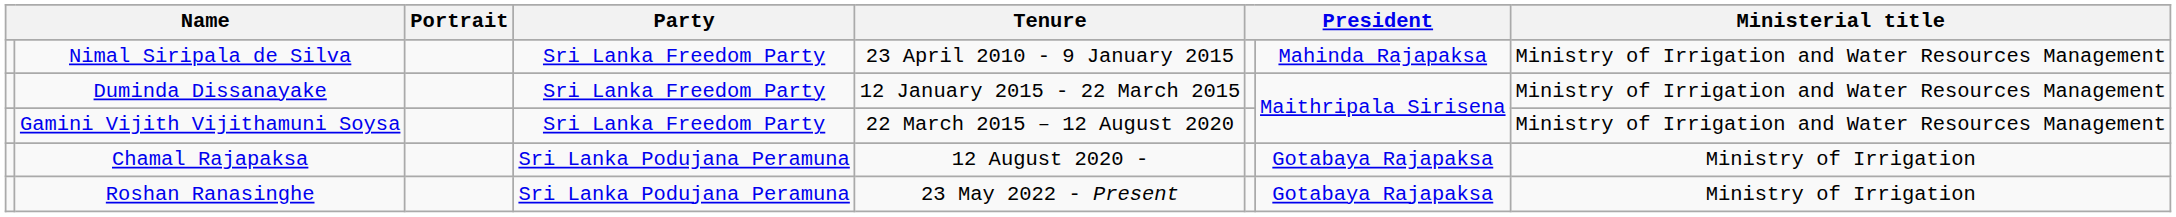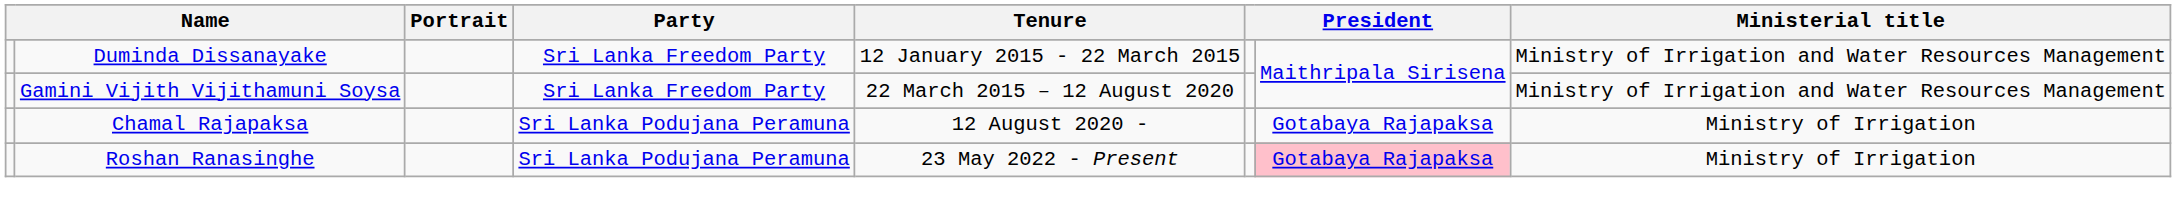- row: (210, 56)
(1383, 194) no background -> (1383, 159) pink background
